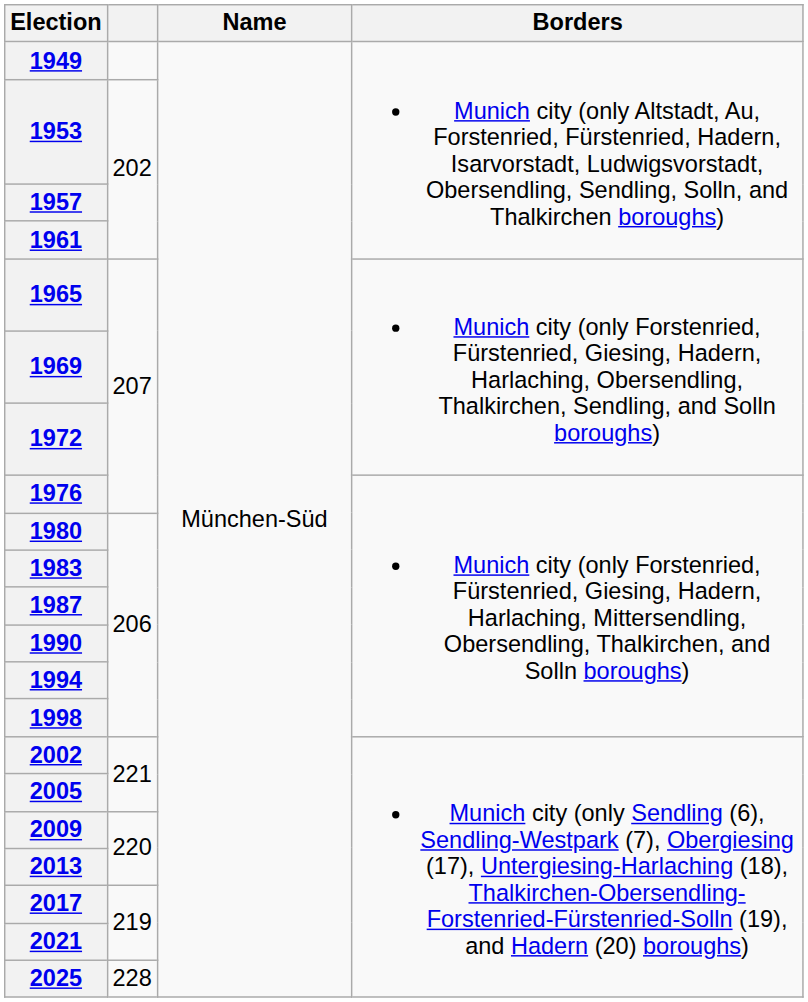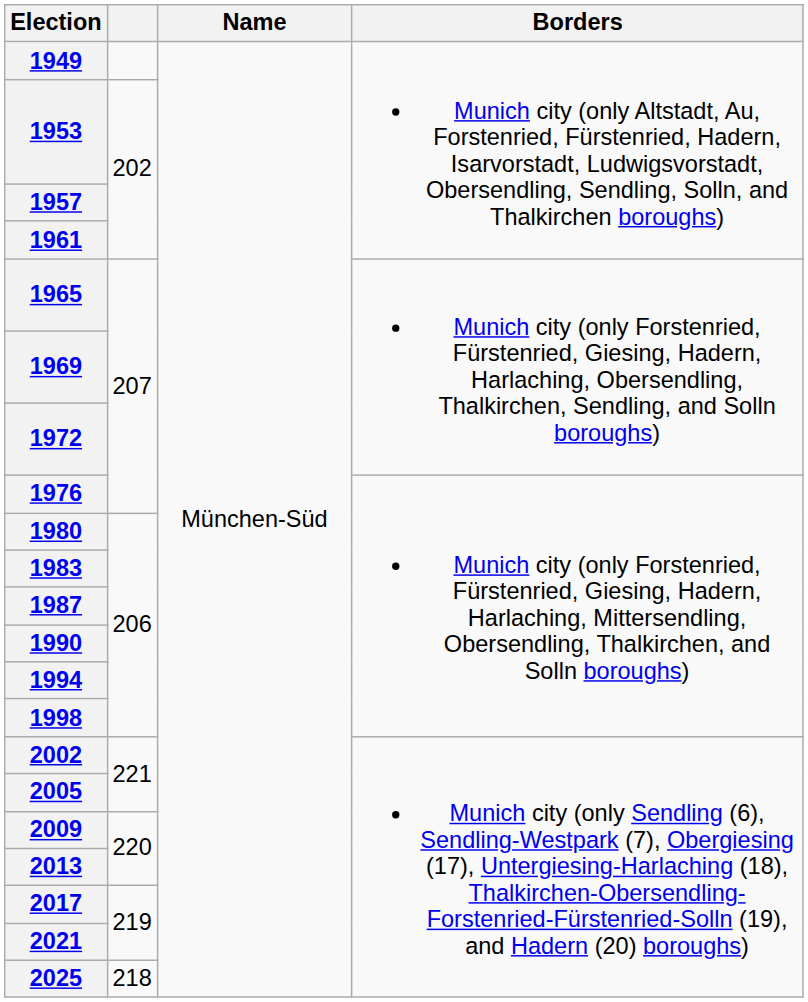(132, 978) 228 -> (132, 978) 218
